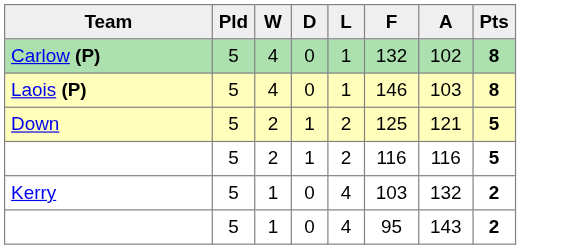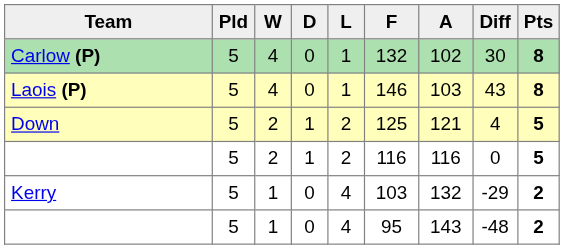+ column: (495, 21)
